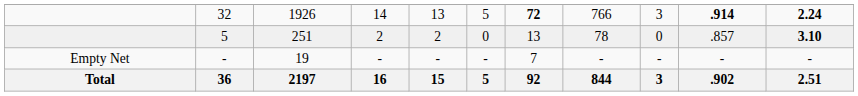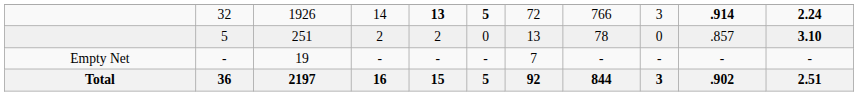(438, 15) normal -> (438, 15) bold
(486, 15) normal -> (486, 15) bold
(534, 15) bold -> (534, 15) normal
